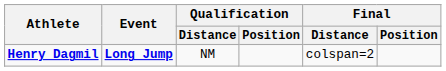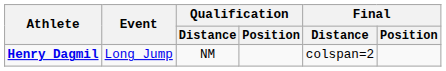(139, 55) bold -> (139, 55) normal
